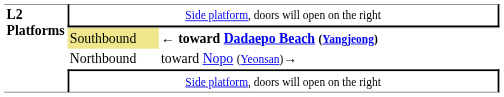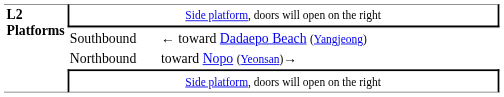(103, 38) khaki background -> (103, 38) no background
(269, 38) bold -> (264, 38) normal
